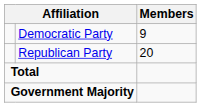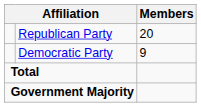rows swapped: (65, 53) <-> (65, 33)
